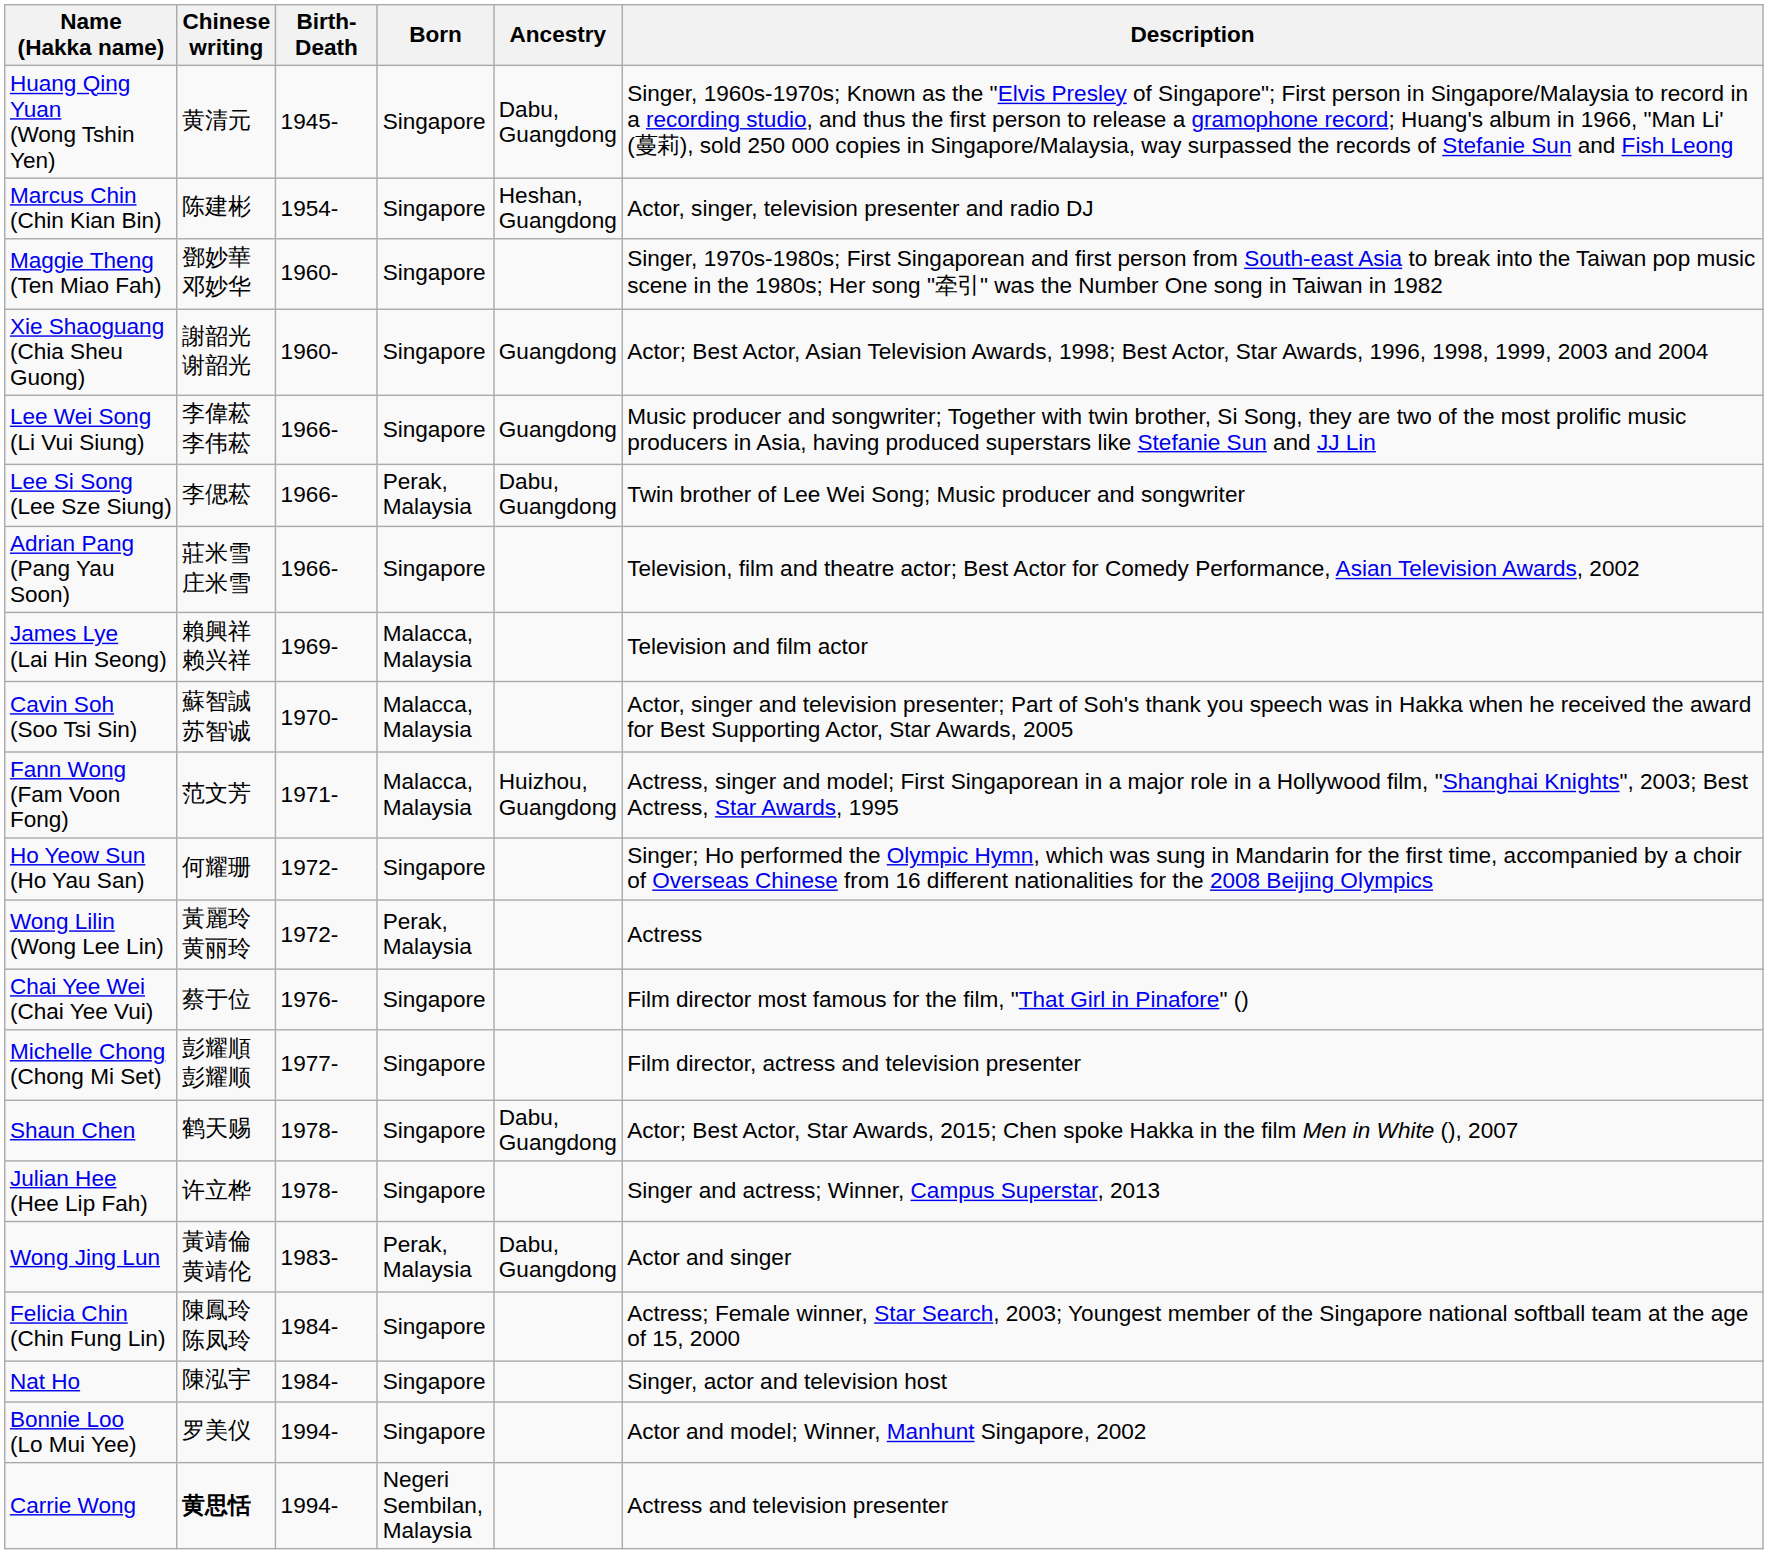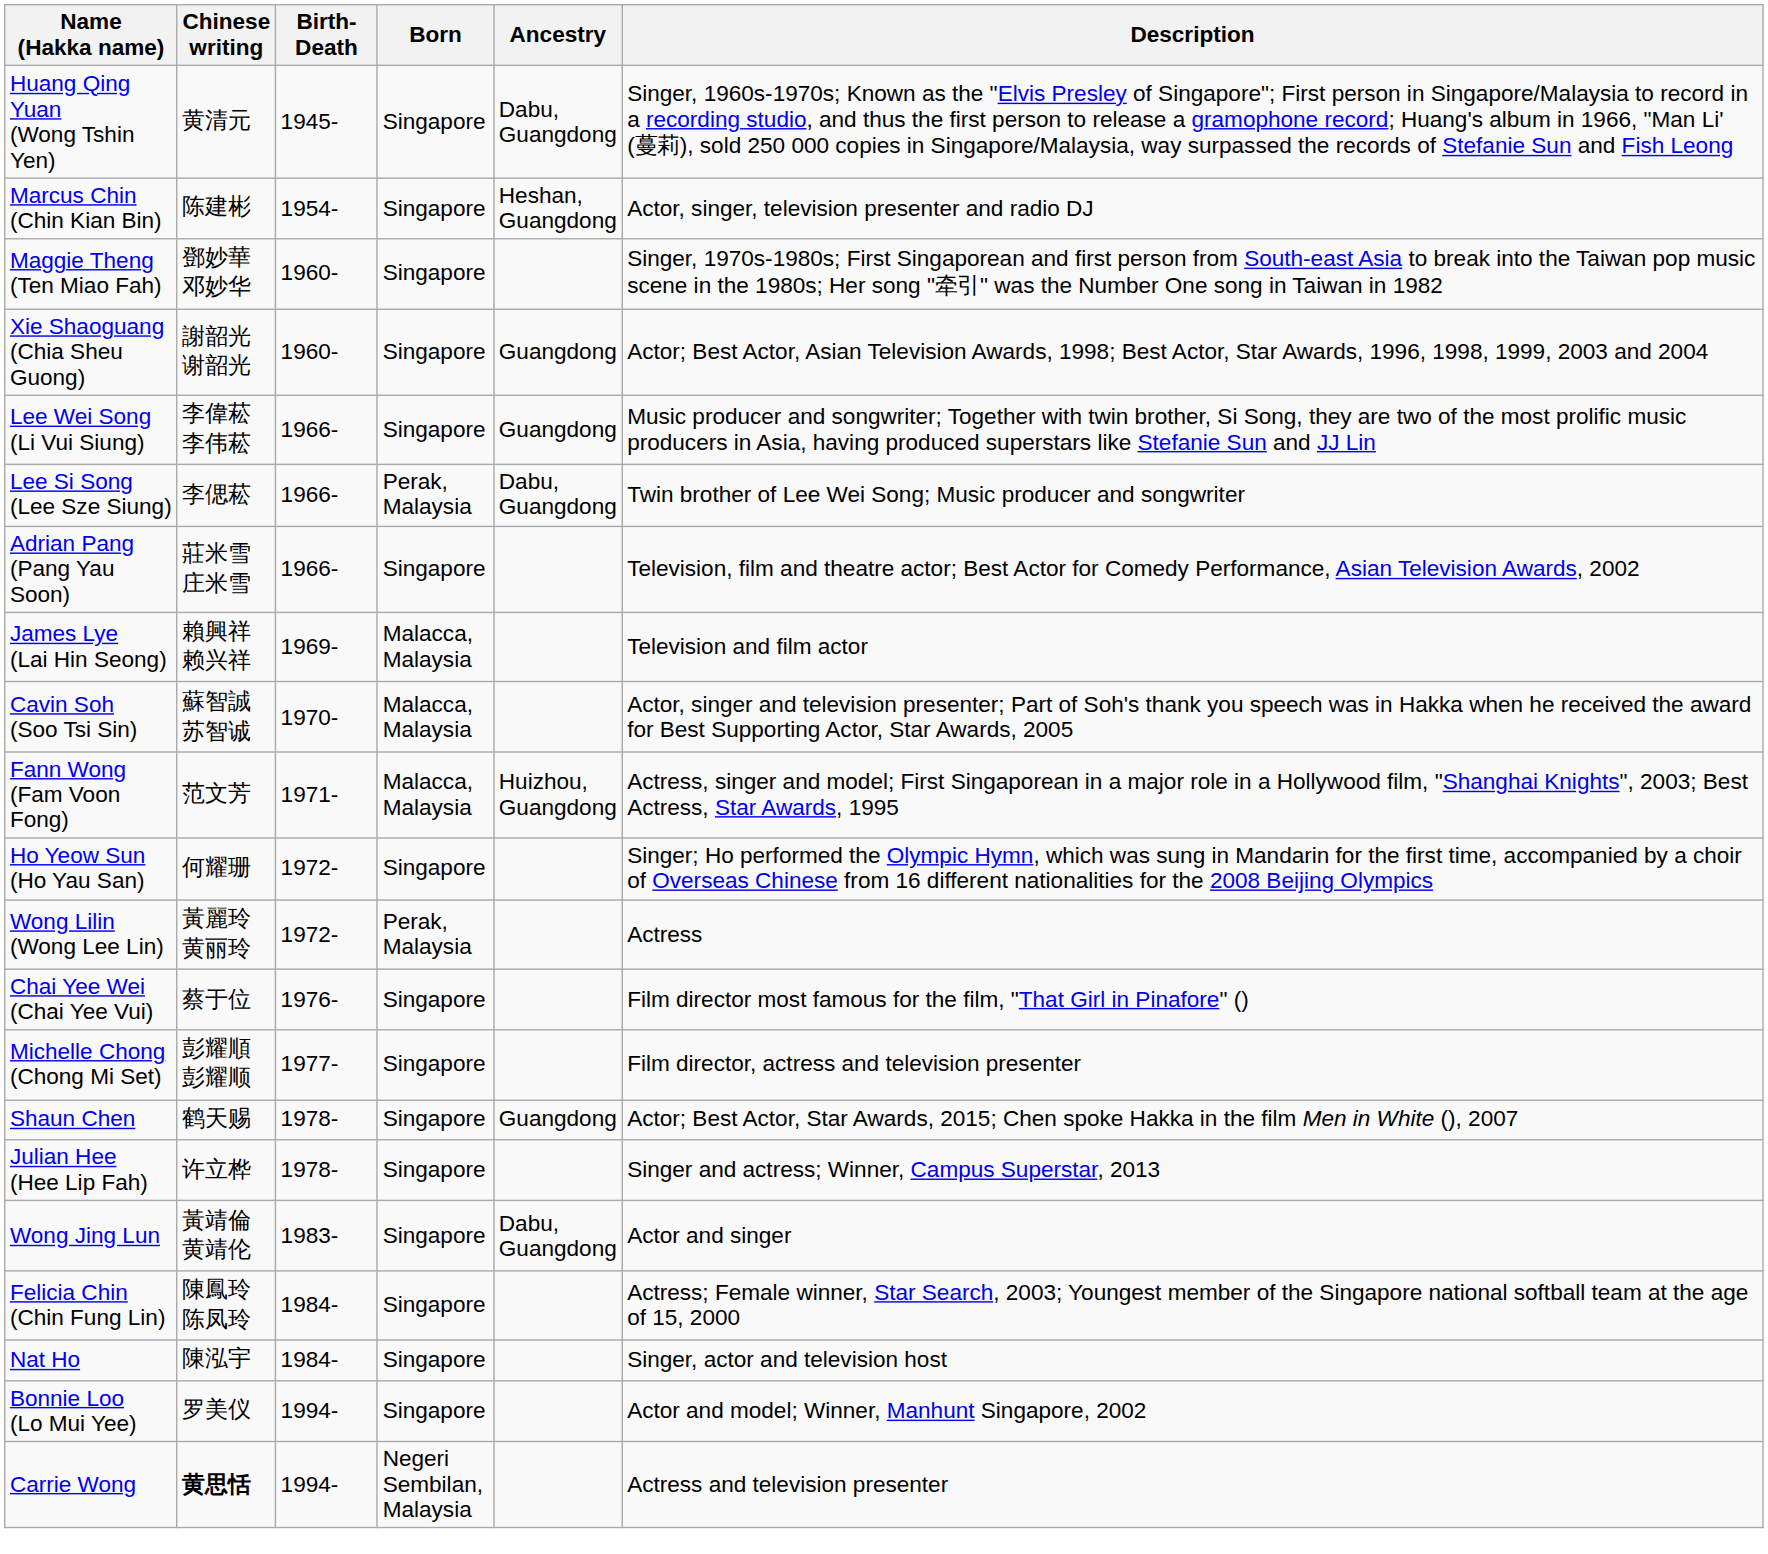(558, 1130) Dabu, Guangdong -> (558, 1119) Guangdong
(427, 1256) Perak, Malaysia -> (434, 1235) Singapore
